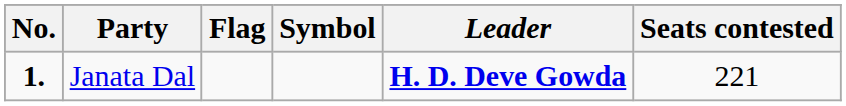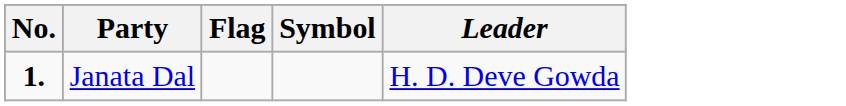- column: (737, 28)
(508, 75) bold -> (505, 75) normal
